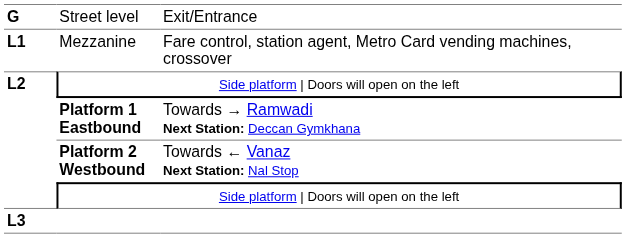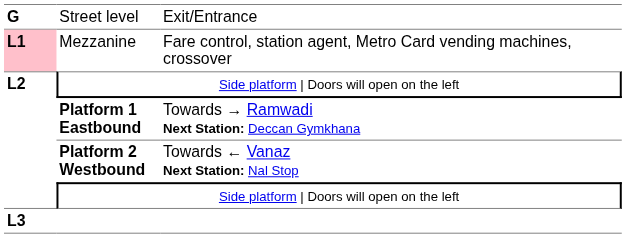(16, 41) no background -> (16, 41) pink background
